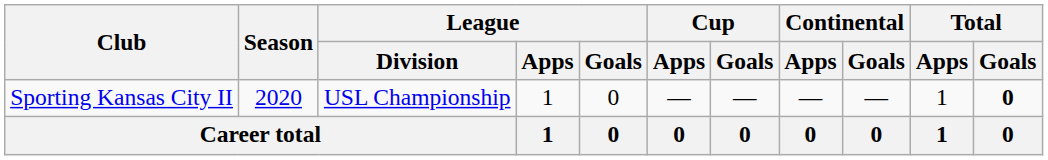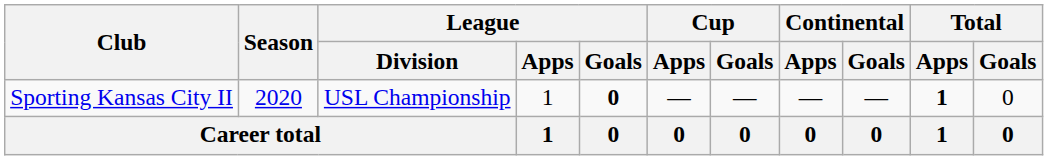(613, 97) normal -> (613, 97) bold
(942, 97) normal -> (942, 97) bold
(1008, 97) bold -> (1008, 97) normal
